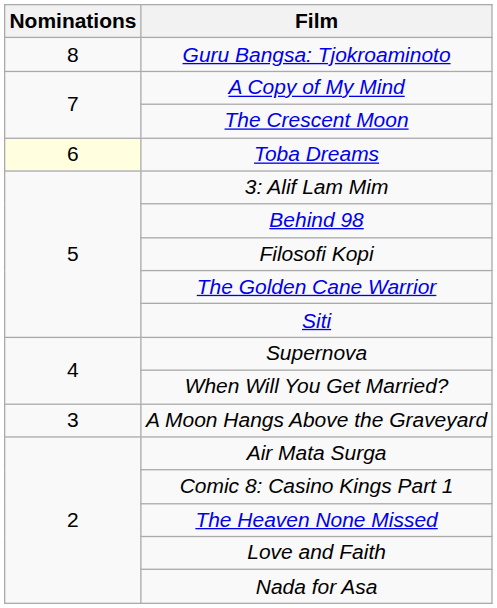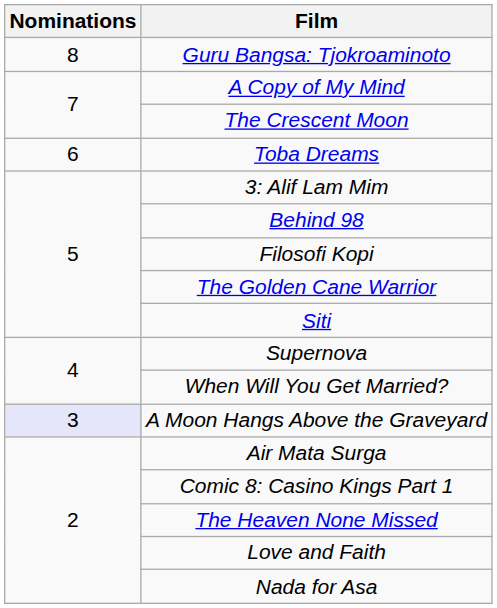(73, 154) lightyellow background -> (73, 154) no background
(73, 420) no background -> (73, 420) lavender background
